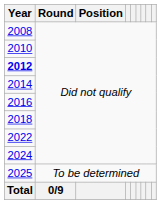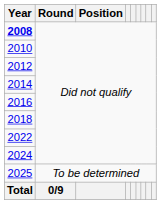(20, 31) normal -> (20, 31) bold
(20, 66) bold -> (20, 66) normal
